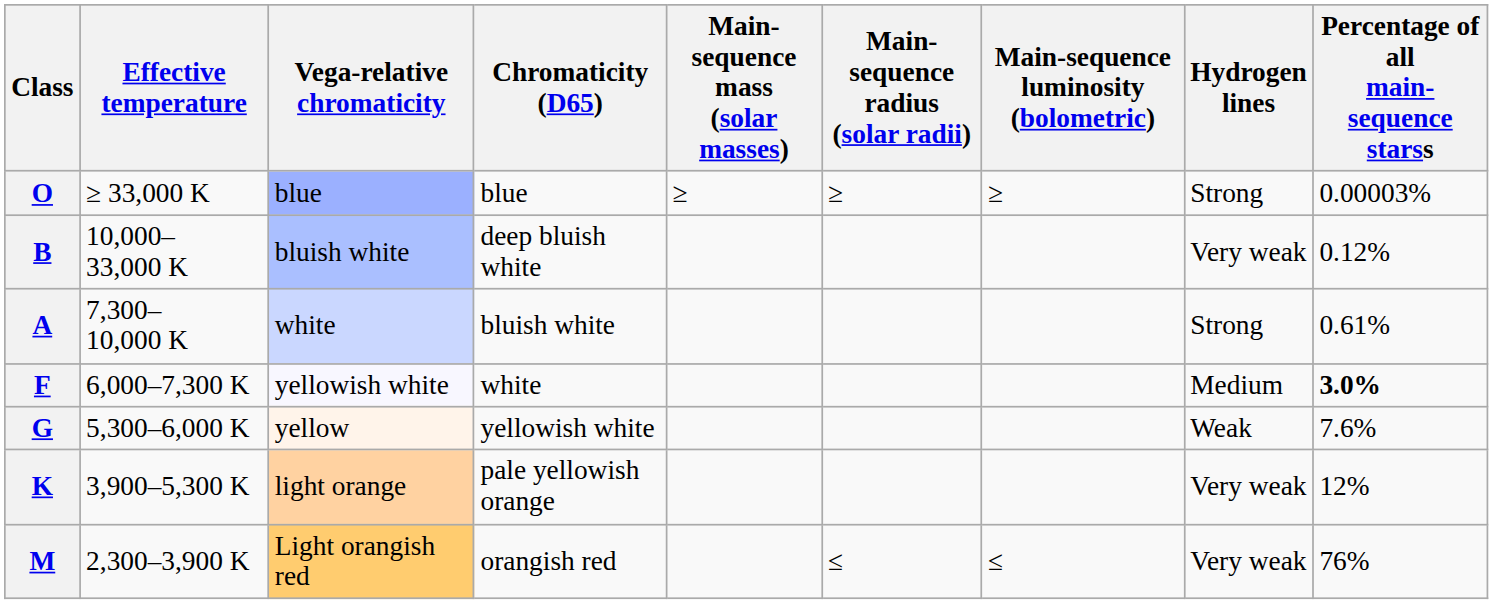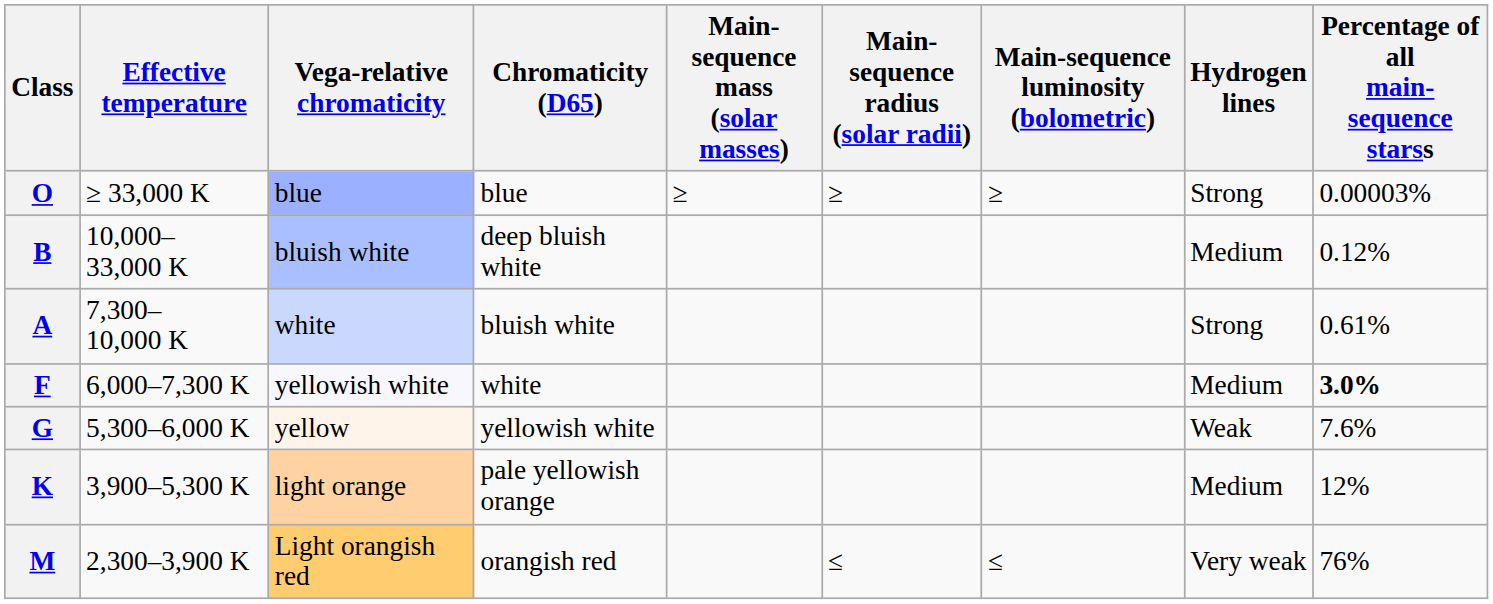(1248, 251) Very weak -> (1237, 251) Medium
(1248, 486) Very weak -> (1237, 486) Medium
